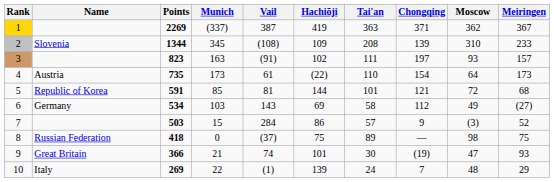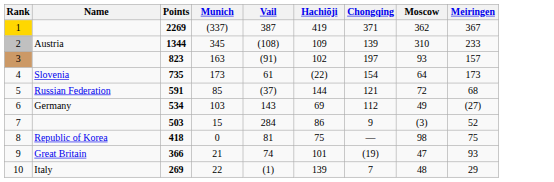- column: (370, 12)
(52, 43) Slovenia -> (49, 43) Austria
(49, 75) Austria -> (52, 75) Slovenia
(71, 91) Republic of Korea -> (72, 91) Russian Federation
(268, 91) 81 -> (268, 91) (37)
(72, 138) Russian Federation -> (71, 138) Republic of Korea
(268, 138) (37) -> (268, 138) 81
